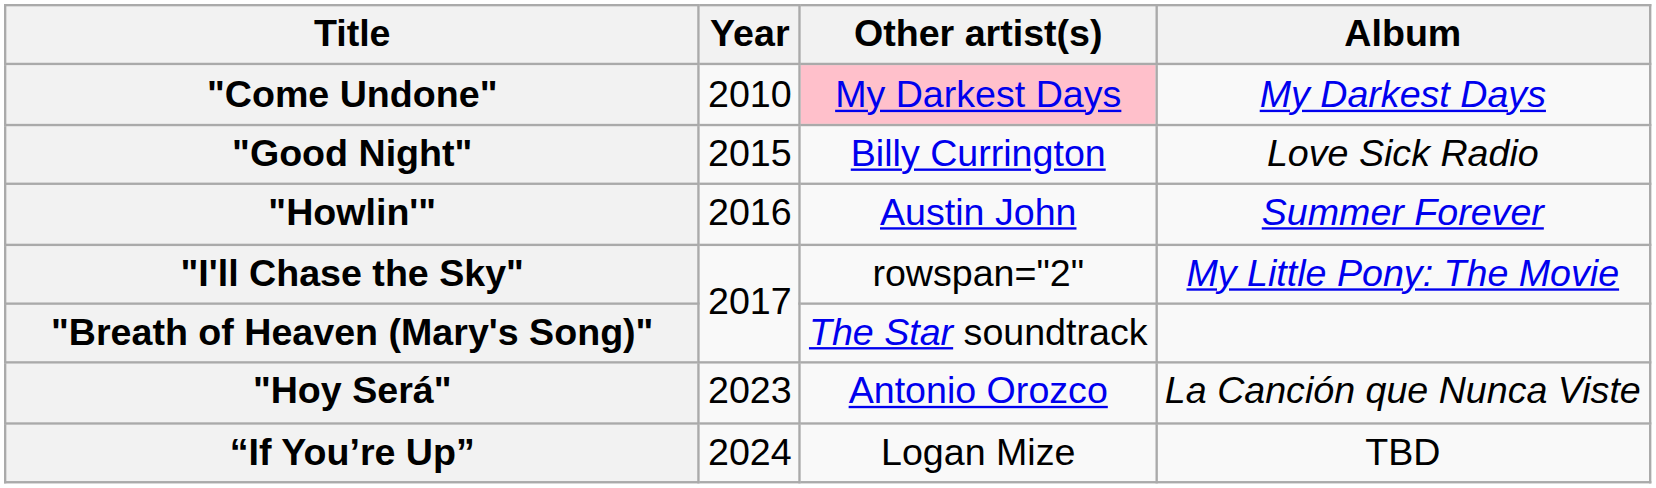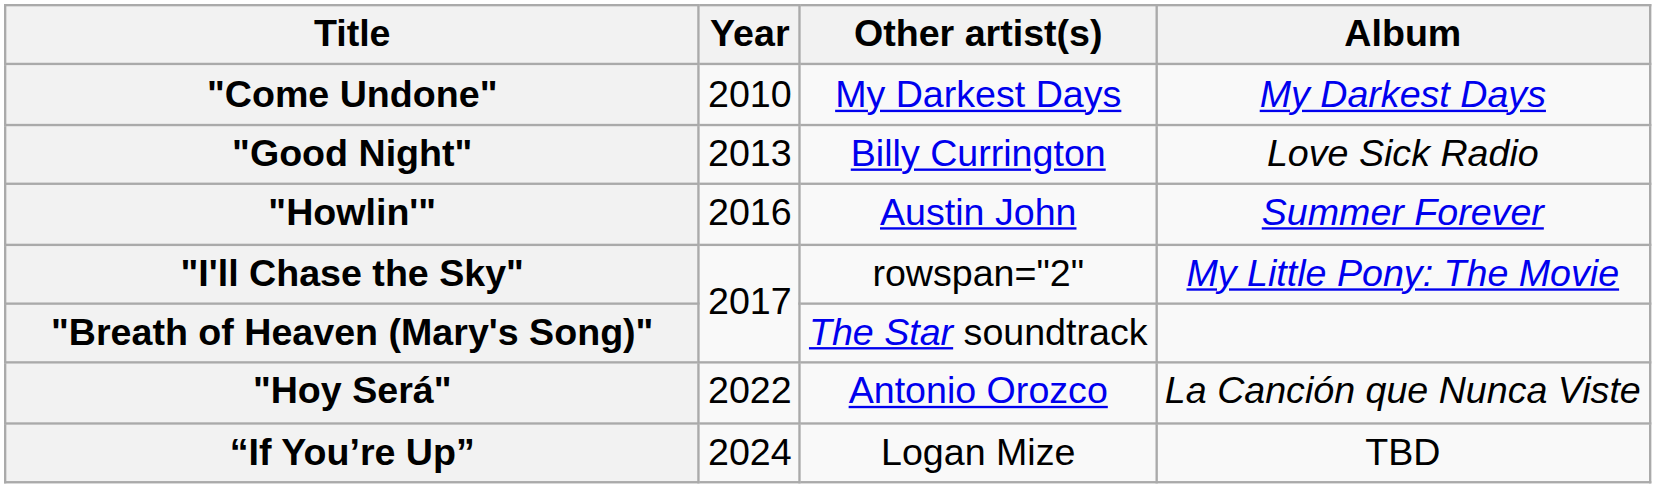(978, 93) pink background -> (978, 93) no background
(750, 153) 2015 -> (750, 153) 2013
(750, 392) 2023 -> (750, 392) 2022
